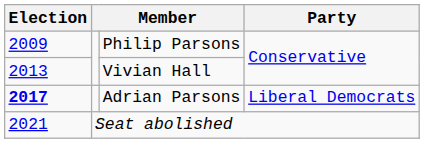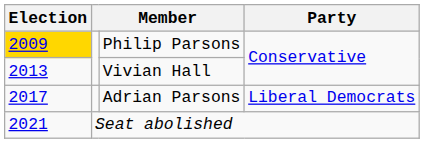(28, 45) no background -> (28, 45) gold background
(28, 98) bold -> (28, 98) normal
